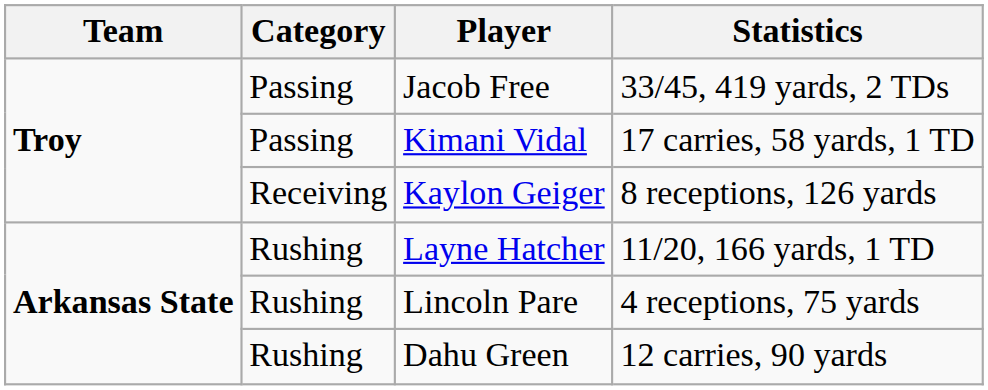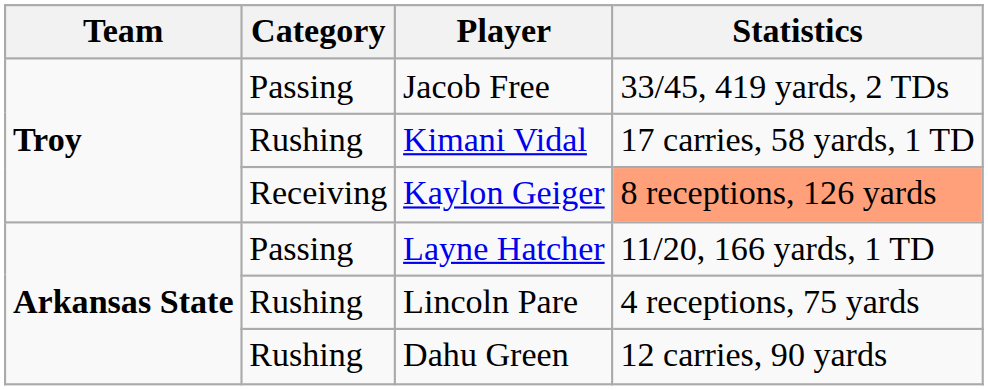(301, 139) Passing -> (306, 139) Rushing
(778, 193) no background -> (778, 193) lightsalmon background
(306, 247) Rushing -> (301, 247) Passing
